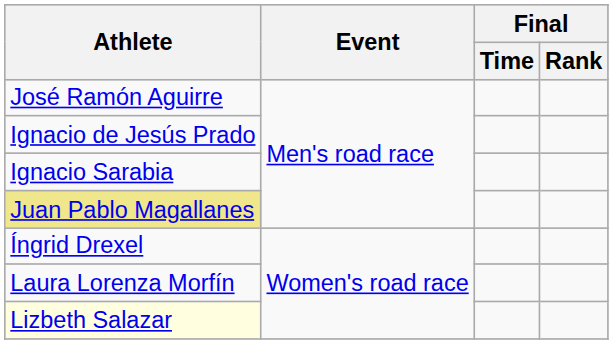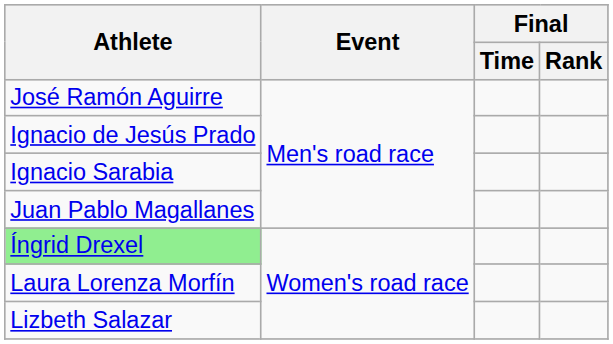(132, 209) khaki background -> (132, 209) no background
(77, 246) no background -> (77, 246) lightgreen background
(91, 320) lightyellow background -> (91, 320) no background
